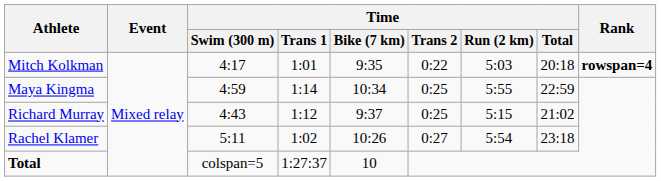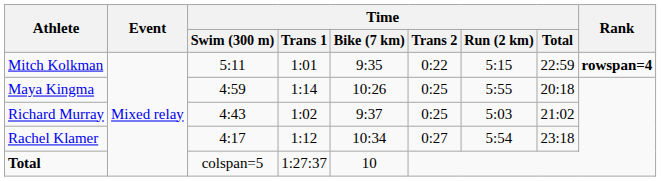(232, 65) 4:17 -> (232, 65) 5:11
(499, 65) 5:03 -> (499, 65) 5:15
(558, 65) 20:18 -> (558, 65) 22:59
(369, 90) 10:34 -> (369, 90) 10:26
(558, 90) 22:59 -> (558, 90) 20:18
(304, 114) 1:12 -> (304, 114) 1:02
(499, 114) 5:15 -> (499, 114) 5:03
(232, 139) 5:11 -> (232, 139) 4:17
(304, 139) 1:02 -> (304, 139) 1:12
(369, 139) 10:26 -> (369, 139) 10:34
